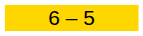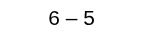(72, 17) gold background -> (72, 17) no background
